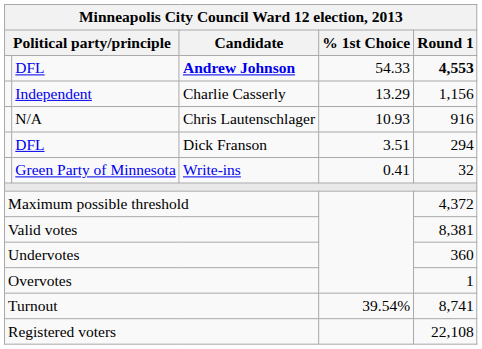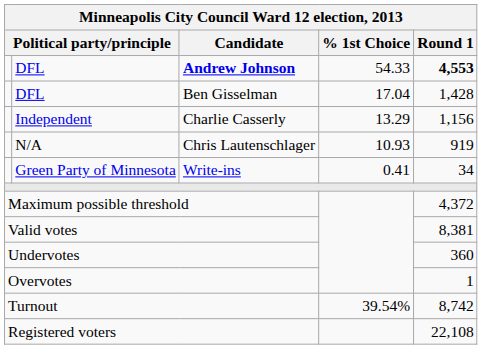+ row: (230, 94)
(462, 119) 916 -> (462, 145) 919
- row: (225, 145)
(466, 170) 32 -> (466, 170) 34
(456, 305) 8,741 -> (456, 305) 8,742
